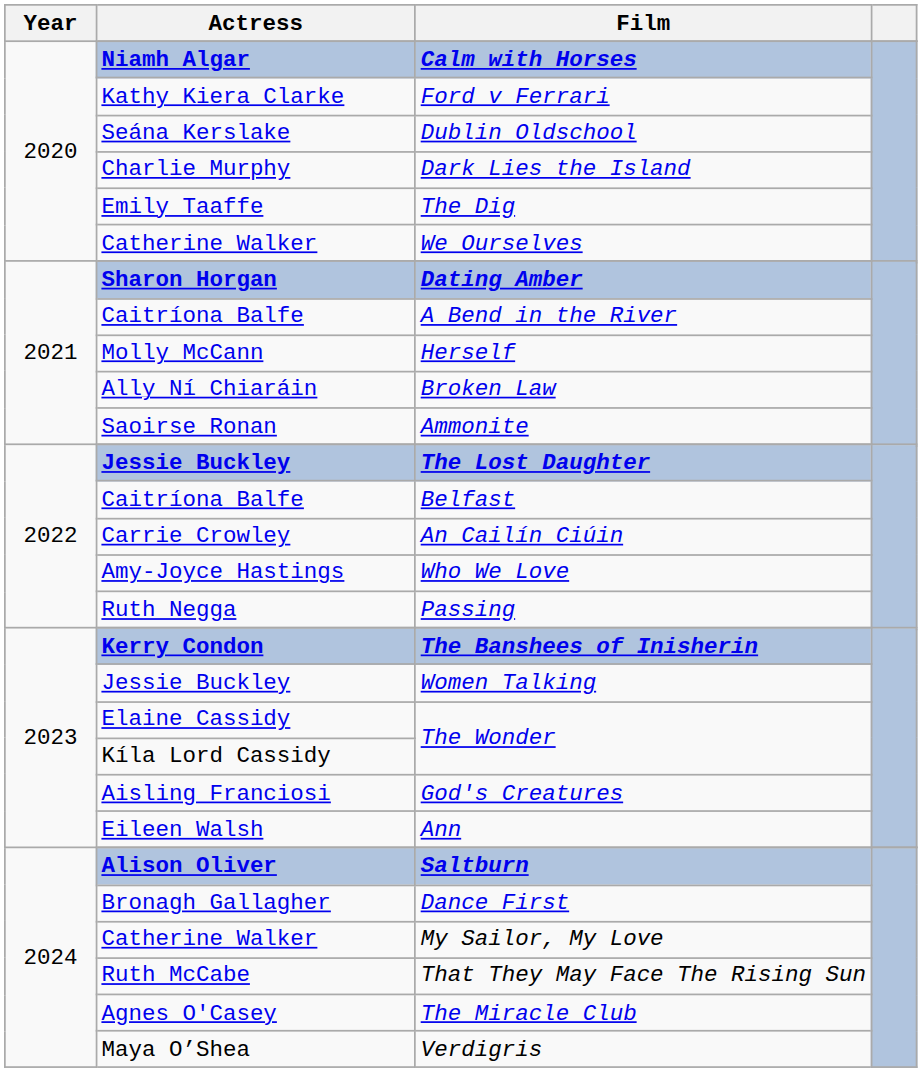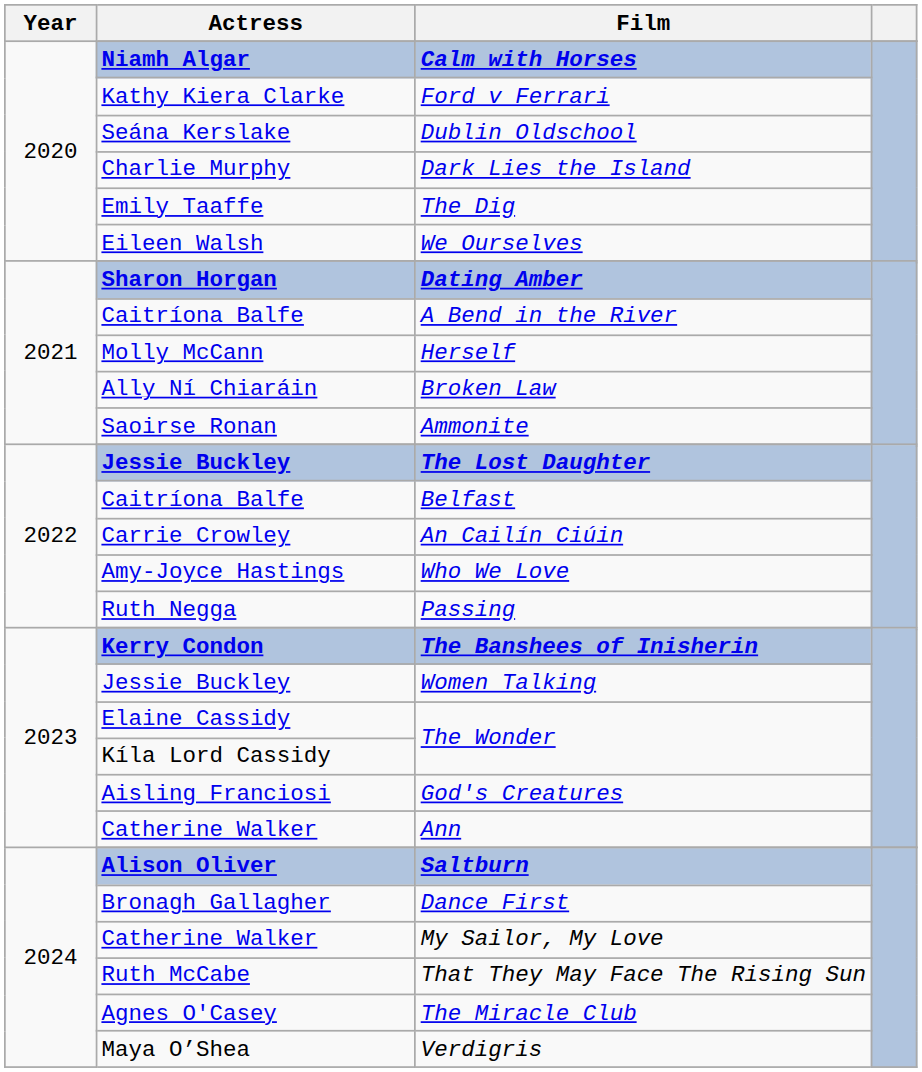(209, 243) Catherine Walker -> (182, 243) Eileen Walsh
(182, 830) Eileen Walsh -> (209, 830) Catherine Walker
